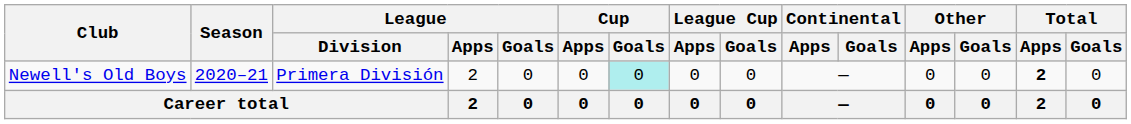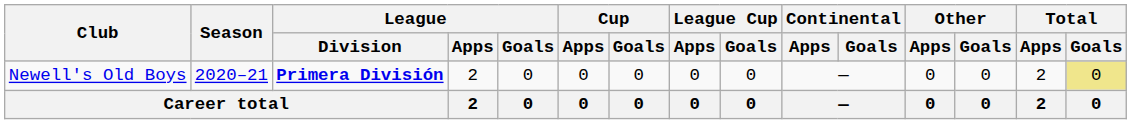(360, 76) normal -> (360, 76) bold
(639, 76) paleturquoise background -> (639, 76) no background
(1041, 76) bold -> (1041, 76) normal
(1096, 76) no background -> (1096, 76) khaki background
